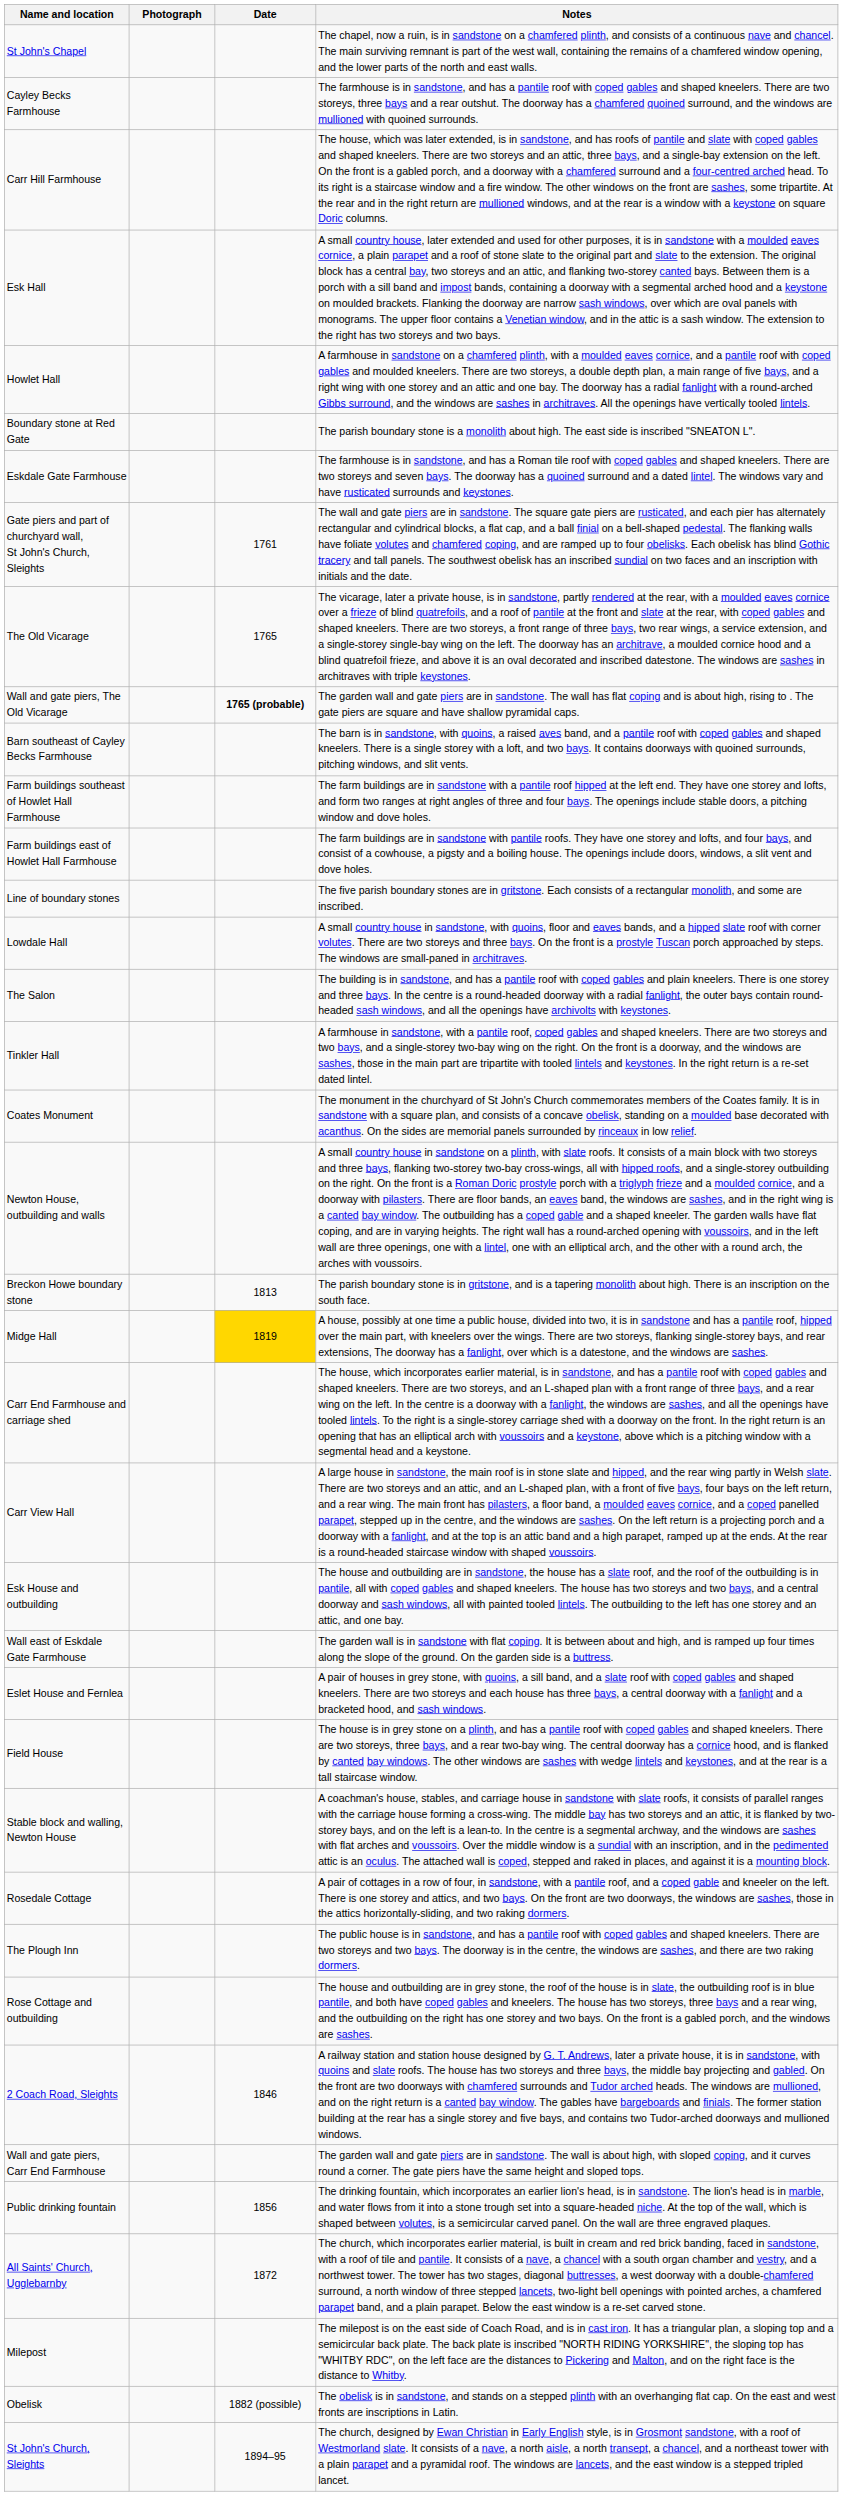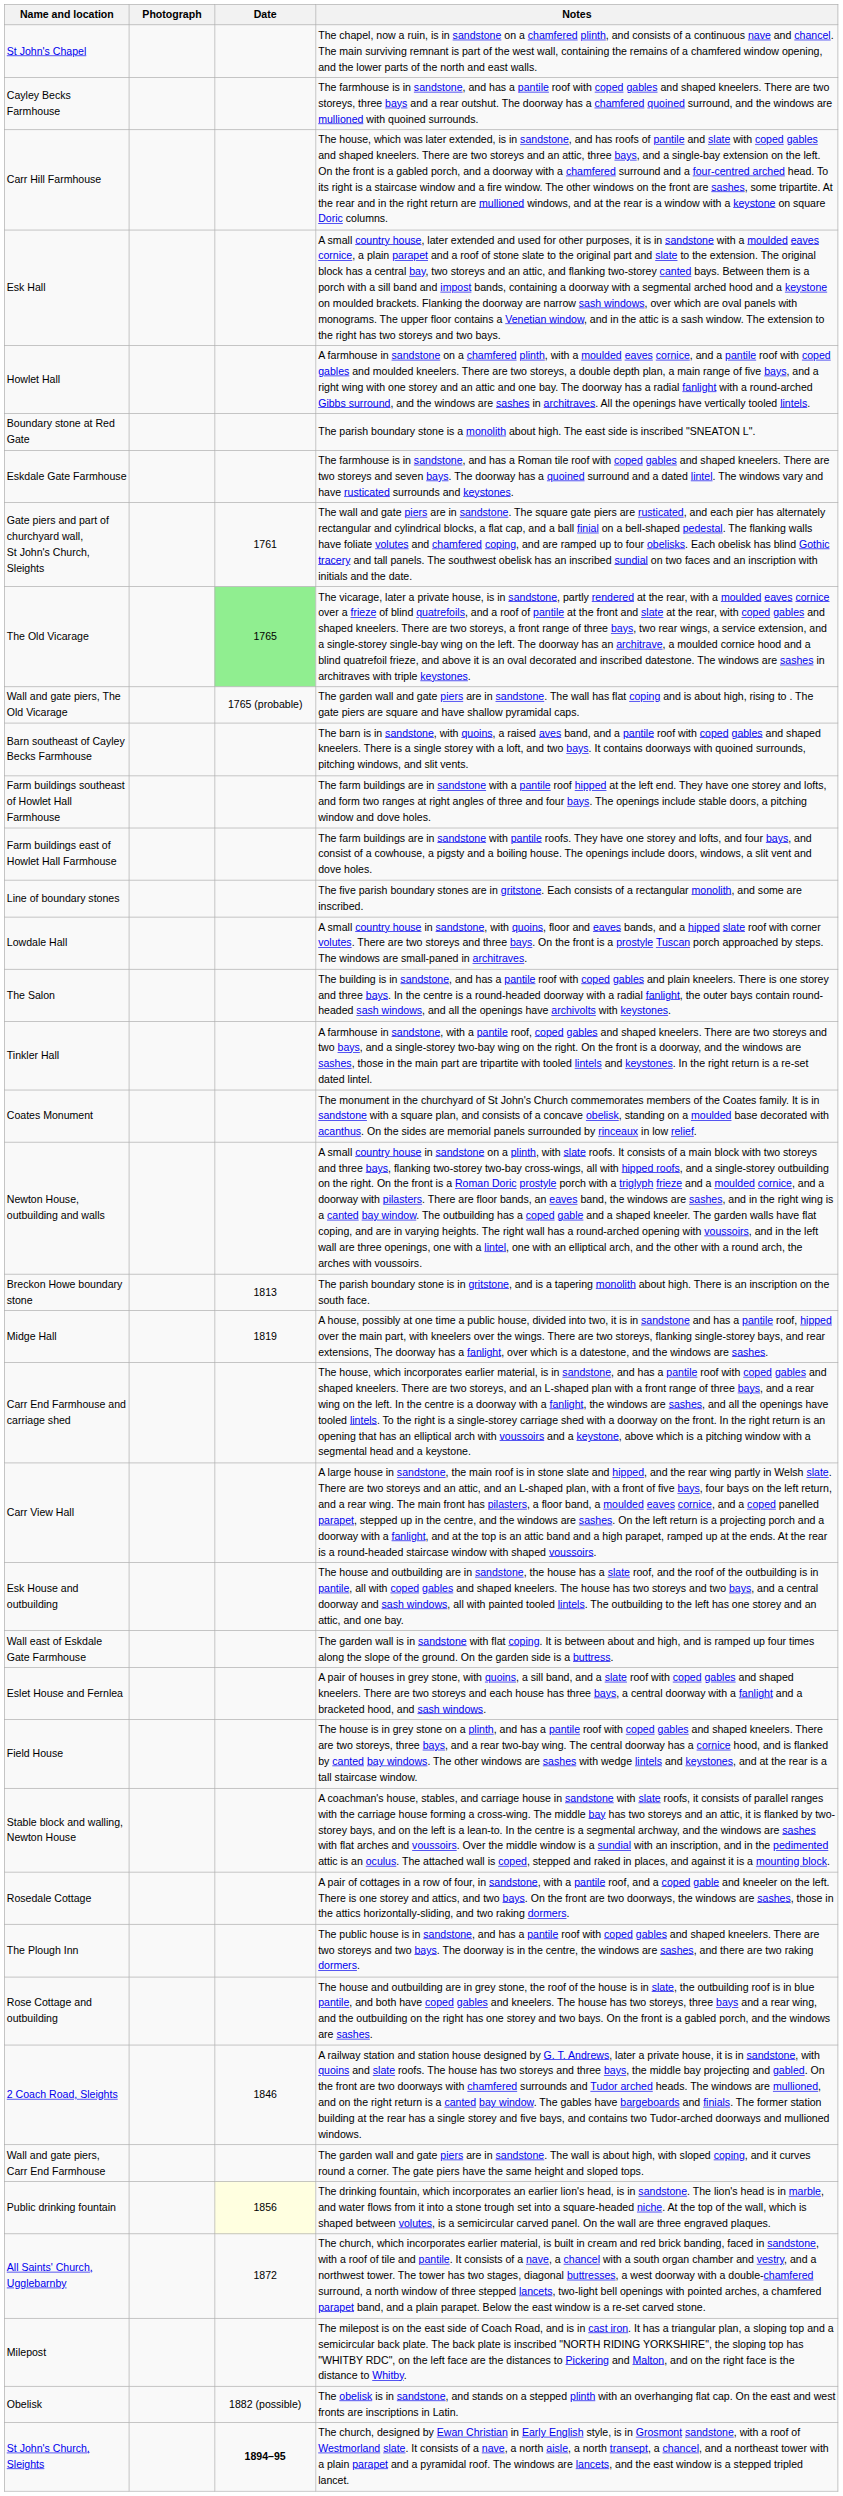(265, 636) no background -> (265, 636) lightgreen background
(265, 705) bold -> (265, 705) normal
(265, 1336) gold background -> (265, 1336) no background
(265, 2207) no background -> (265, 2207) lightyellow background
(265, 2457) normal -> (265, 2457) bold
